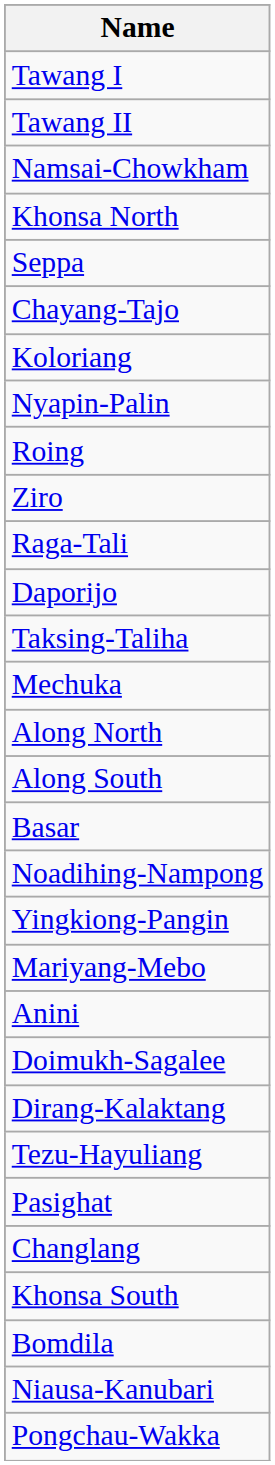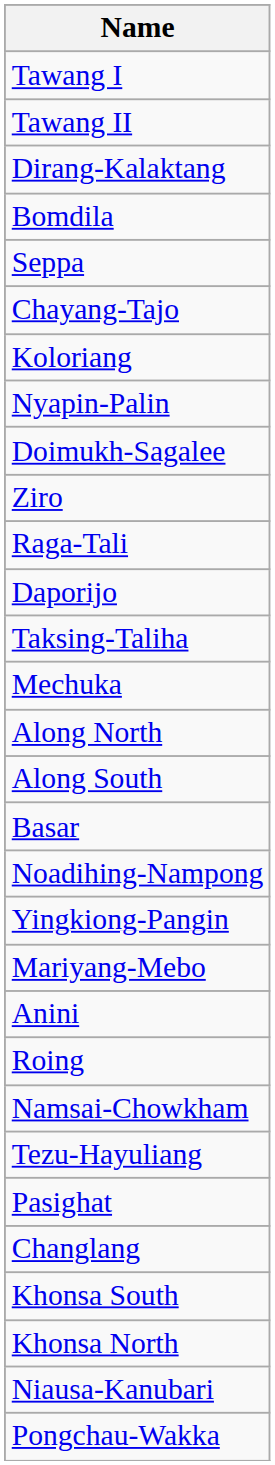(130, 168) Namsai-Chowkham -> (119, 168) Dirang-Kalaktang
(95, 215) Khonsa North -> (63, 215) Bomdila
(48, 450) Roing -> (119, 450) Doimukh-Sagalee
(119, 1060) Doimukh-Sagalee -> (48, 1060) Roing
(119, 1107) Dirang-Kalaktang -> (130, 1107) Namsai-Chowkham
(63, 1342) Bomdila -> (95, 1342) Khonsa North
